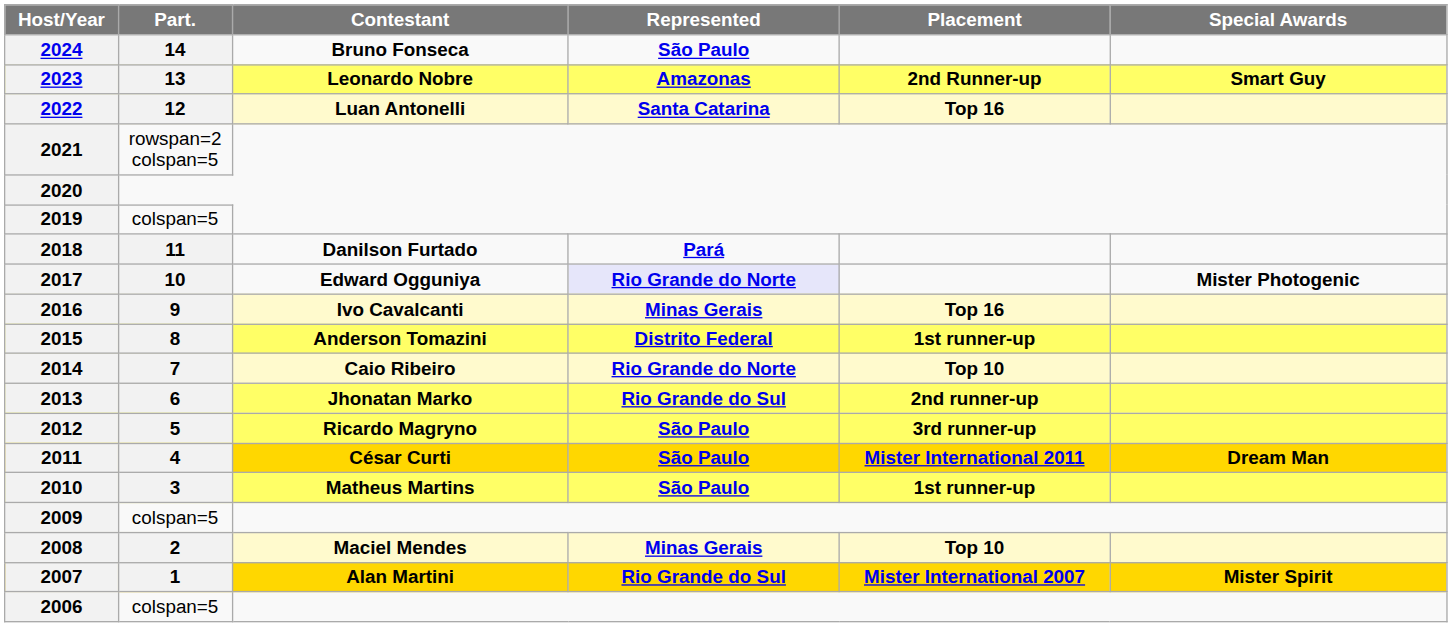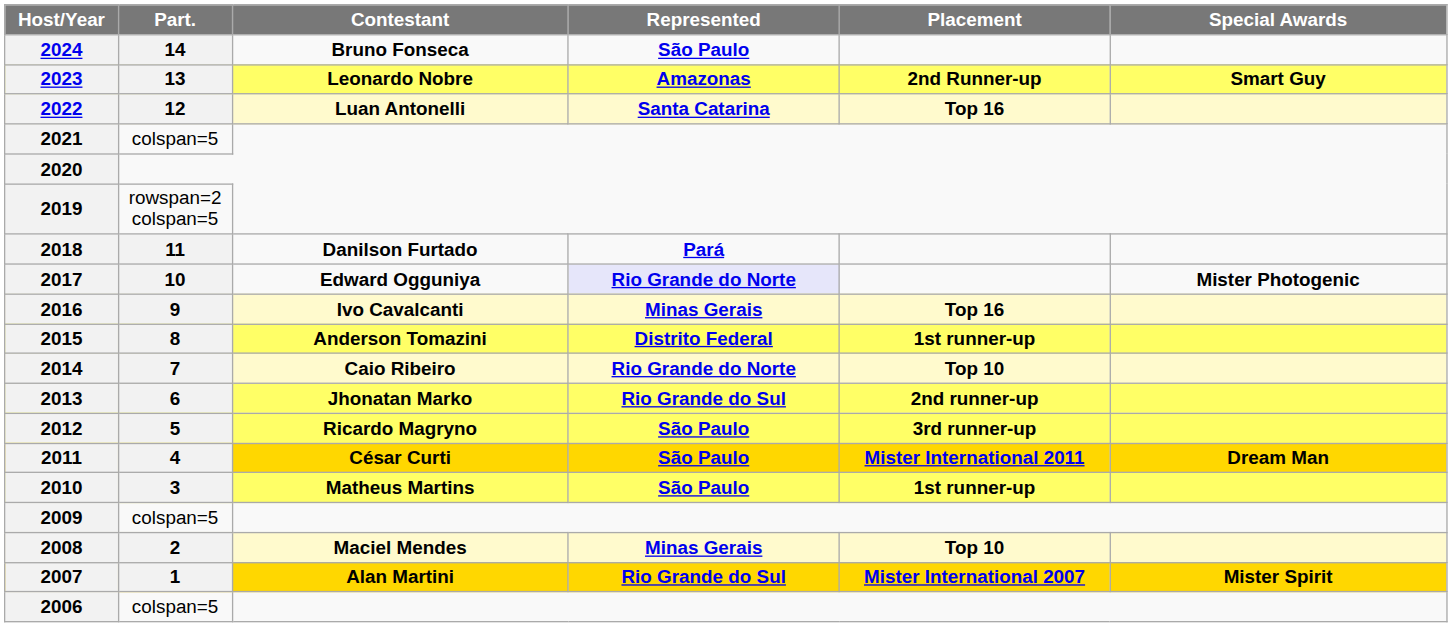(175, 150) rowspan=2 colspan=5 -> (175, 139) colspan=5
(175, 220) colspan=5 -> (175, 209) rowspan=2 colspan=5
